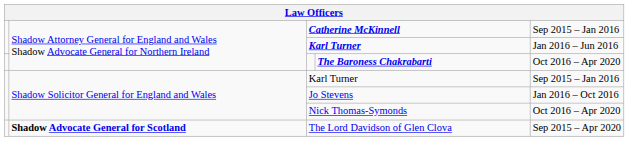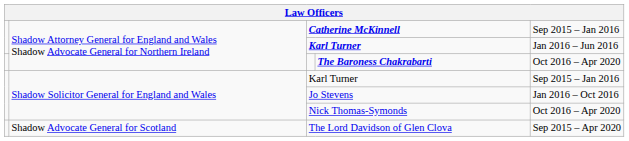(99, 128) bold -> (94, 128) normal
